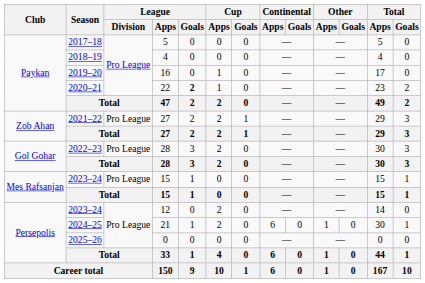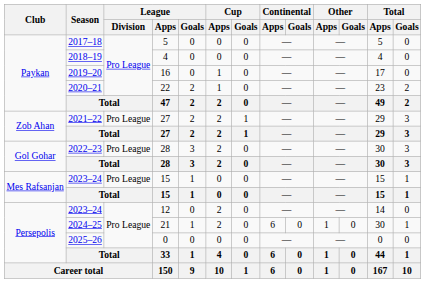(192, 88) bold -> (192, 88) normal
